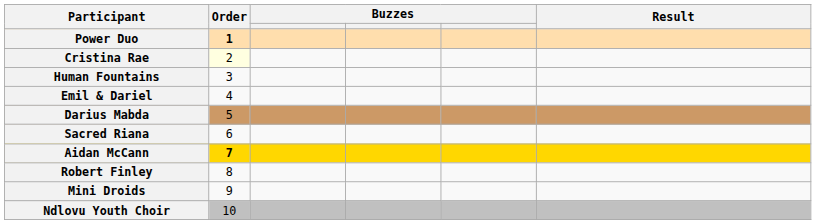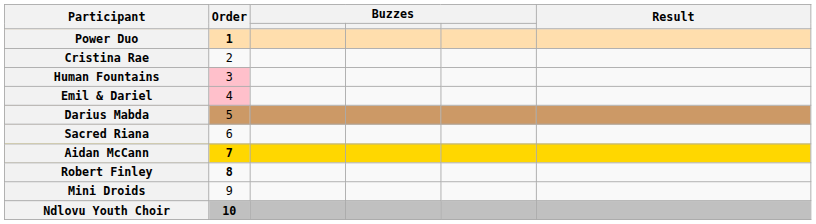(229, 58) lightyellow background -> (229, 58) no background
(229, 77) no background -> (229, 77) pink background
(229, 96) no background -> (229, 96) pink background
(229, 172) normal -> (229, 172) bold
(229, 210) normal -> (229, 210) bold
